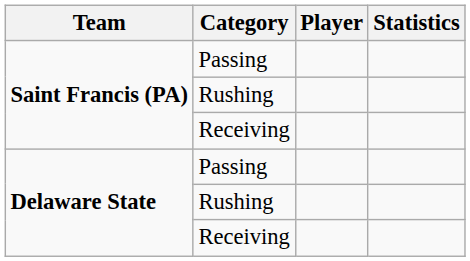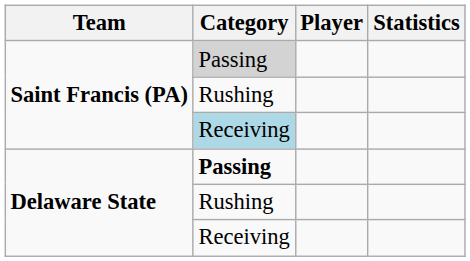(233, 58) no background -> (233, 58) lightgrey background
(244, 130) no background -> (244, 130) lightblue background
(233, 166) normal -> (235, 166) bold
